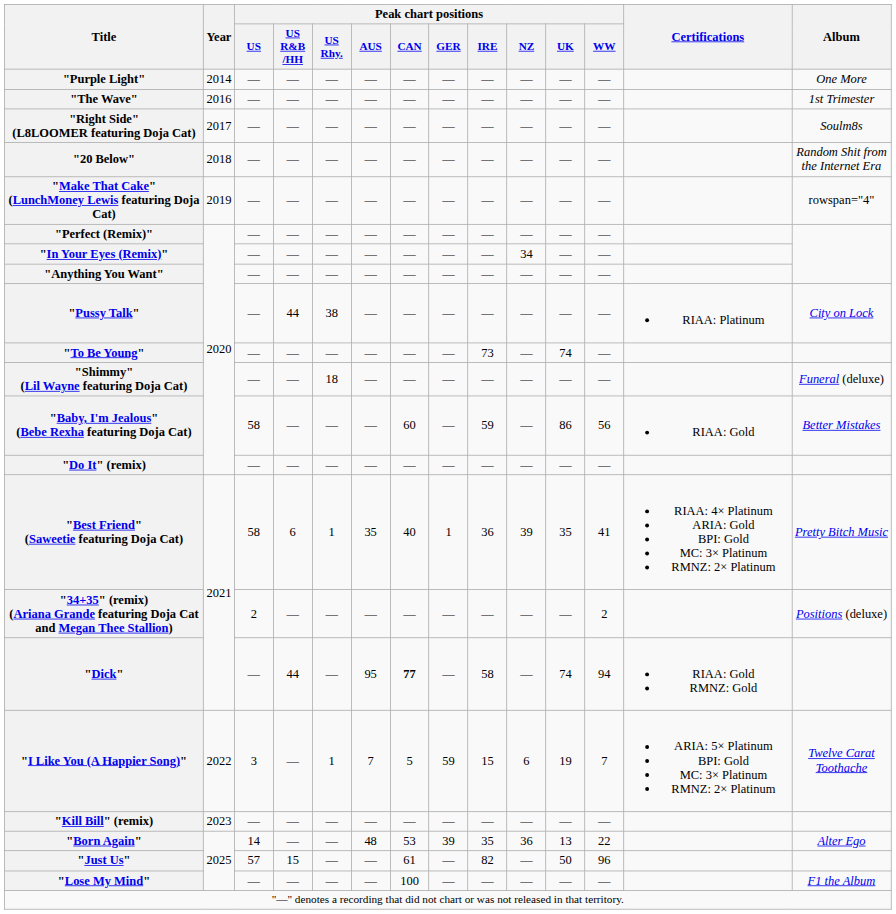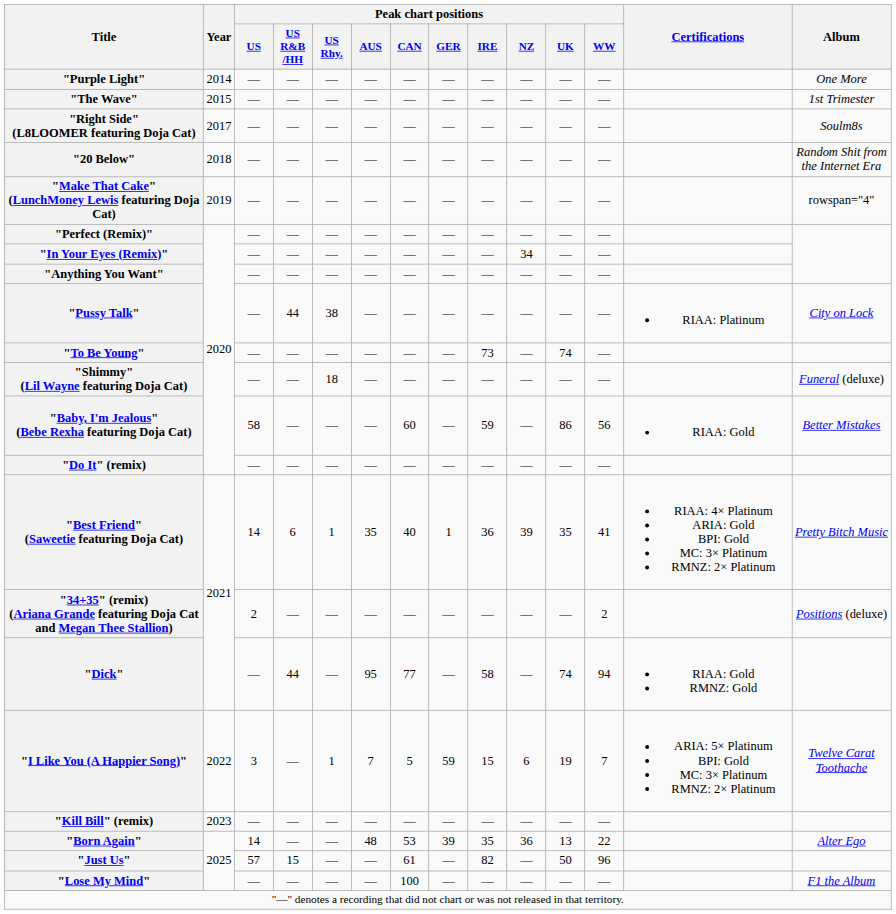(219, 99) 2016 -> (219, 99) 2015
(254, 532) 58 -> (254, 532) 14
(410, 674) bold -> (410, 674) normal
